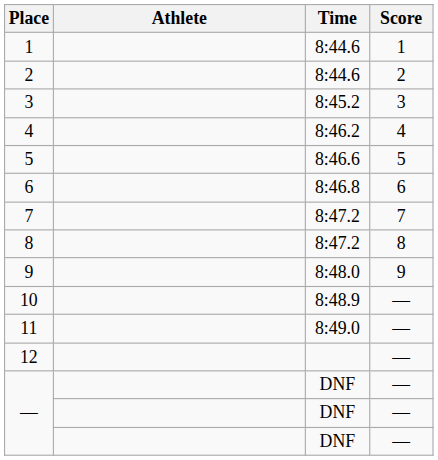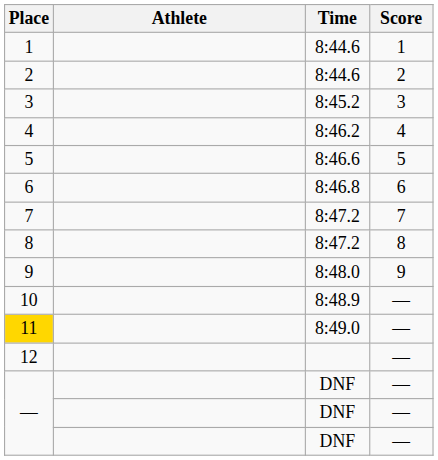(29, 328) no background -> (29, 328) gold background
